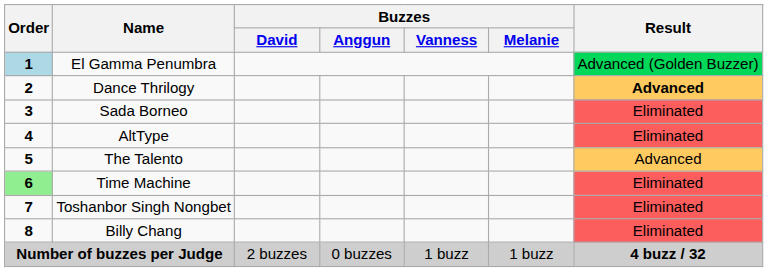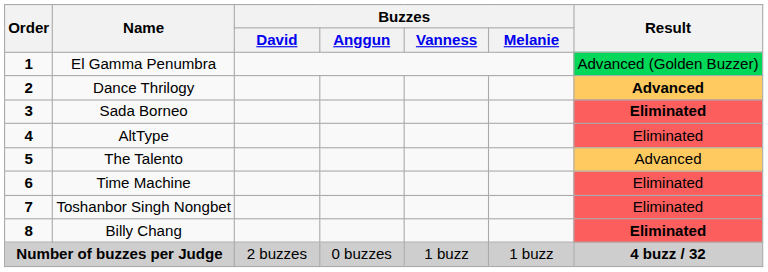(29, 64) lightblue background -> (29, 64) no background
(668, 111) normal -> (668, 111) bold
(29, 183) lightgreen background -> (29, 183) no background
(668, 230) normal -> (668, 230) bold
